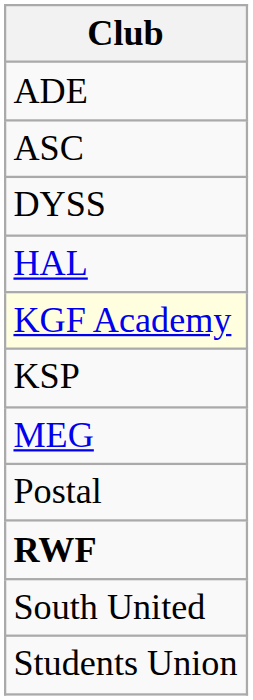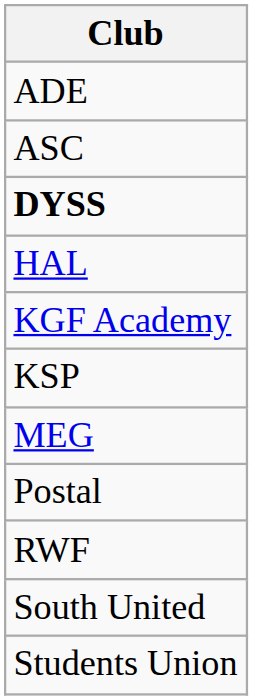(60, 205) normal -> (60, 205) bold
(122, 319) lightyellow background -> (122, 319) no background
(55, 549) bold -> (52, 549) normal
